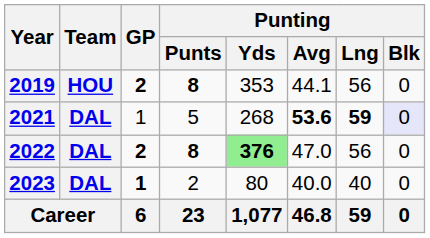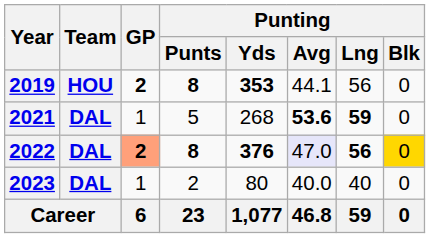(257, 85) normal -> (257, 85) bold
(404, 118) lavender background -> (404, 118) no background
(141, 150) no background -> (141, 150) lightsalmon background
(257, 150) lightgreen background -> (257, 150) no background
(312, 150) no background -> (312, 150) lavender background
(360, 150) normal -> (360, 150) bold
(404, 150) no background -> (404, 150) gold background
(141, 183) bold -> (141, 183) normal
